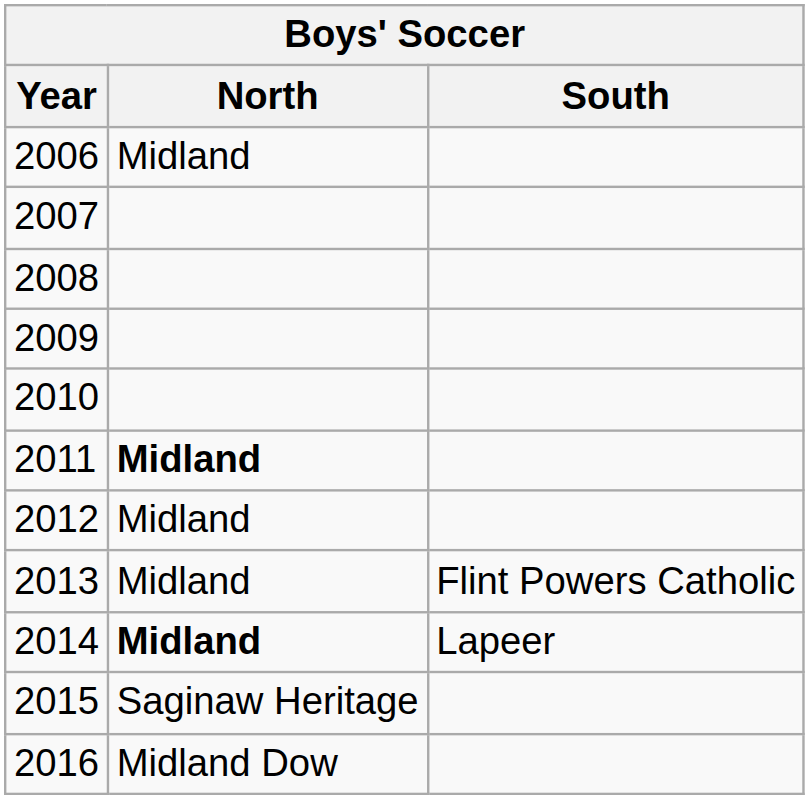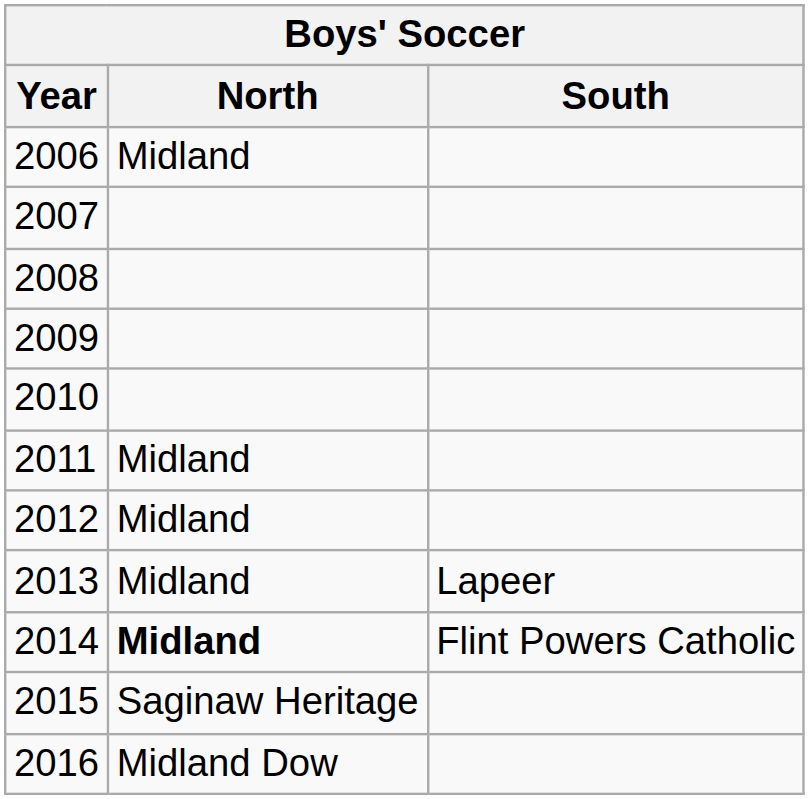(189, 459) bold -> (184, 459) normal
(616, 580) Flint Powers Catholic -> (496, 580) Lapeer
(496, 641) Lapeer -> (616, 641) Flint Powers Catholic
